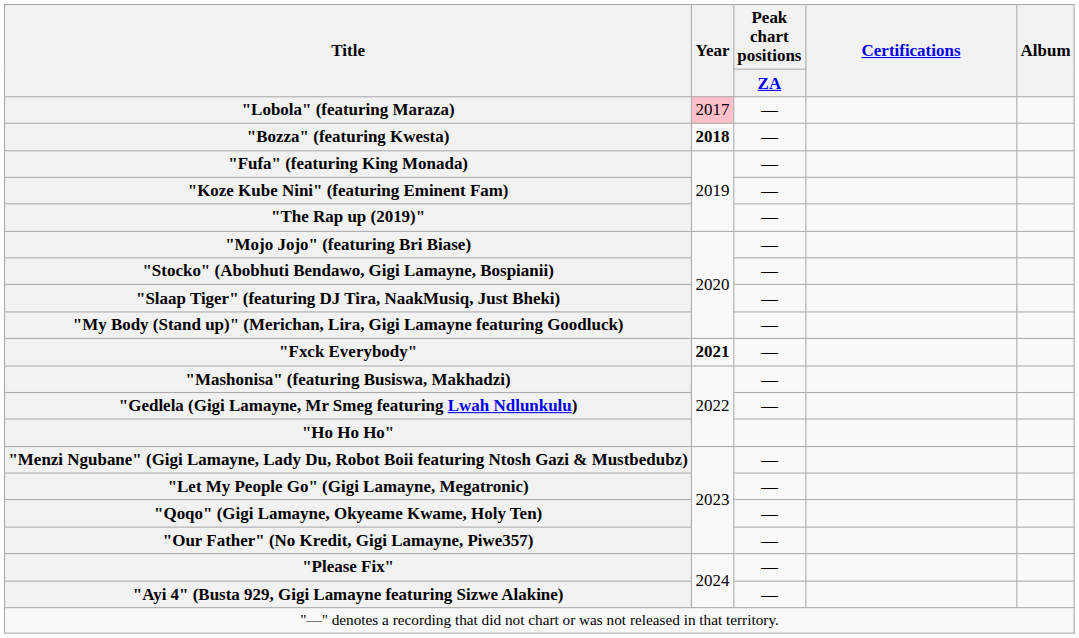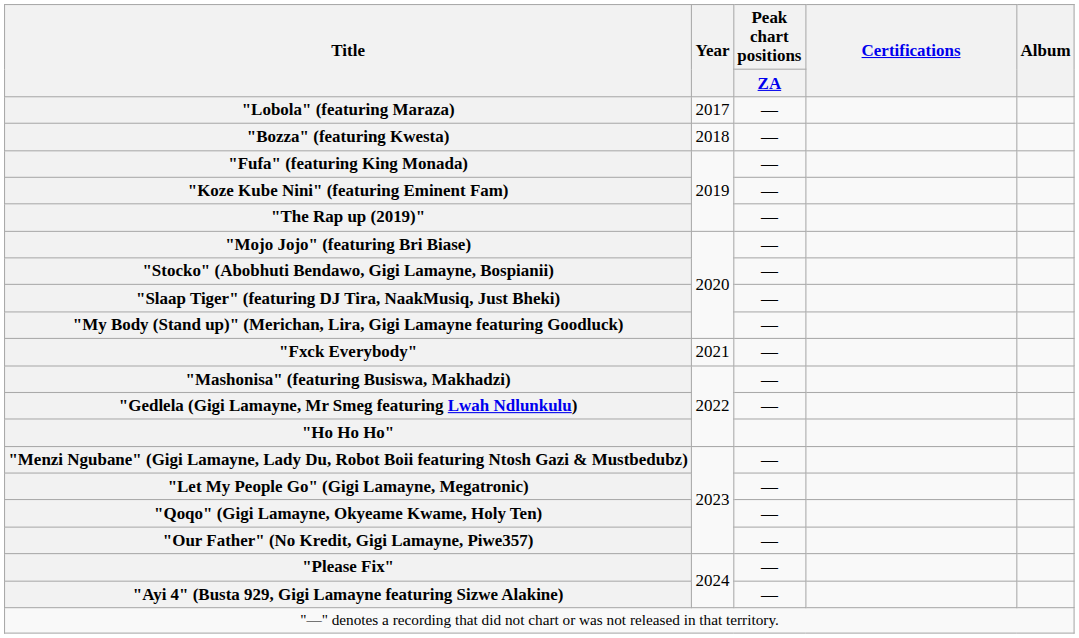(713, 109) pink background -> (713, 109) no background
(713, 136) bold -> (713, 136) normal
(713, 351) bold -> (713, 351) normal
